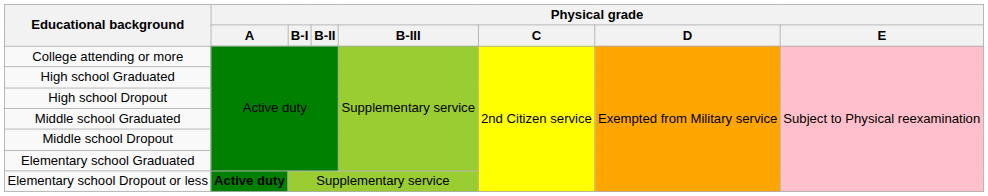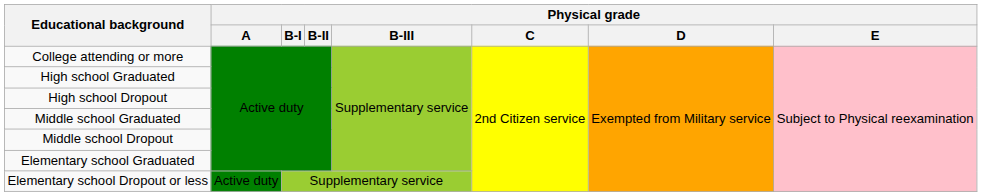(249, 181) bold -> (246, 181) normal
